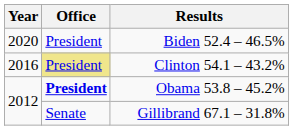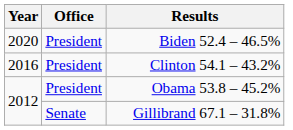(74, 64) khaki background -> (74, 64) no background
(76, 88) bold -> (74, 88) normal
